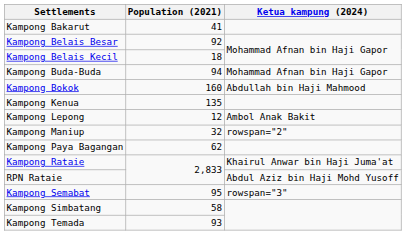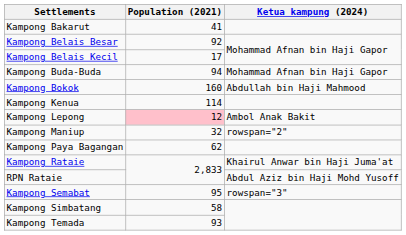(217, 57) 18 -> (217, 57) 17
(214, 102) 135 -> (214, 102) 114
(217, 117) no background -> (217, 117) pink background
